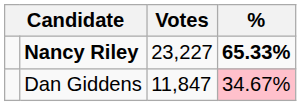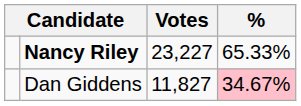(256, 52) bold -> (256, 52) normal
(181, 84) 11,847 -> (181, 84) 11,827
